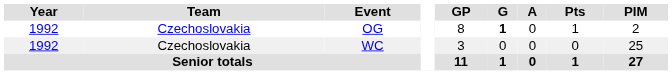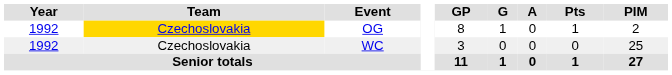(204, 28) no background -> (204, 28) gold background
(503, 28) bold -> (503, 28) normal
